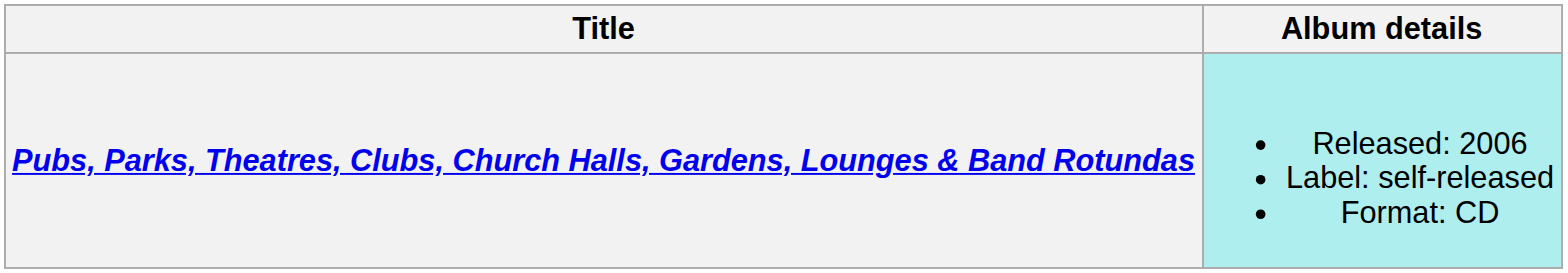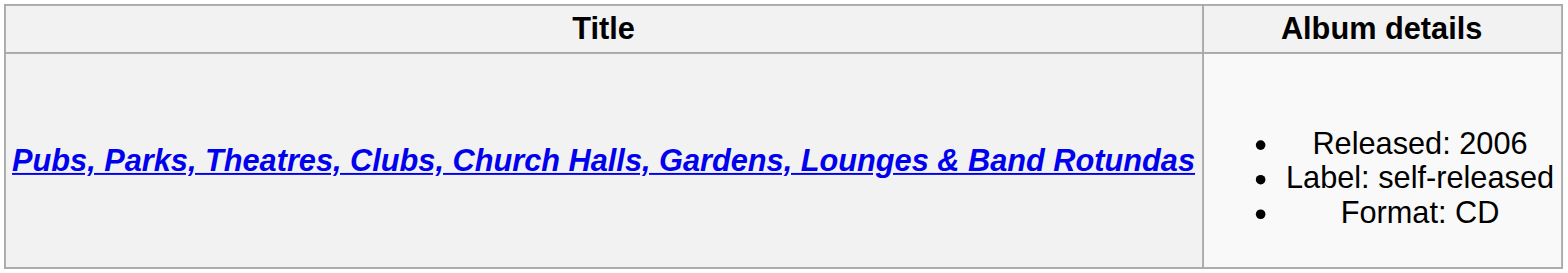(1382, 178) paleturquoise background -> (1382, 178) no background
